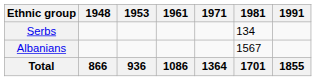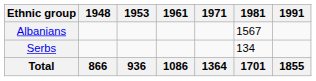rows swapped: (41, 48) <-> (41, 31)
